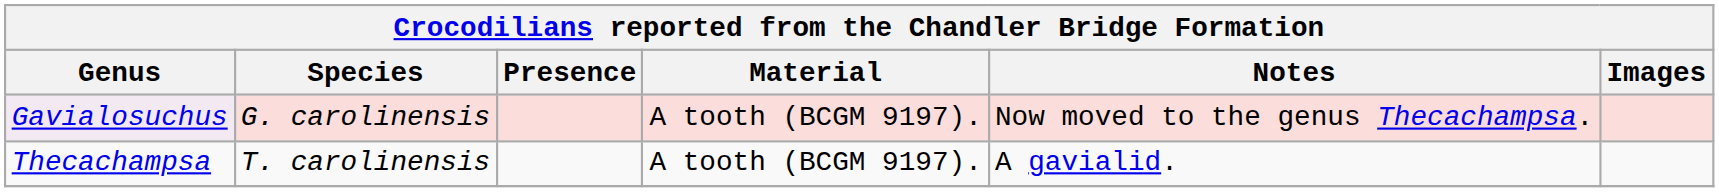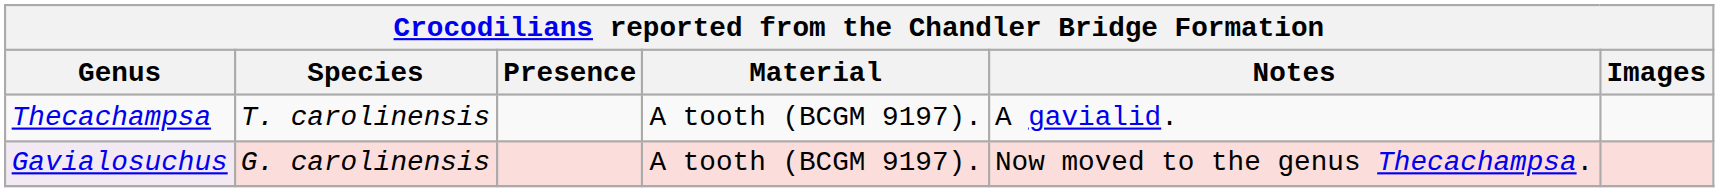rows swapped: (120, 118) <-> (111, 163)
